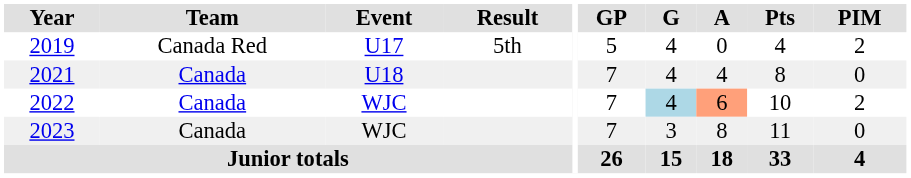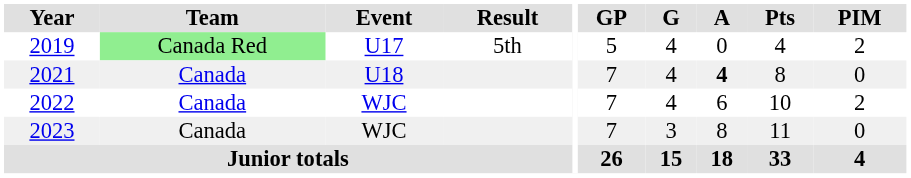(212, 46) no background -> (212, 46) lightgreen background
(722, 74) normal -> (722, 74) bold
(671, 102) lightblue background -> (671, 102) no background
(722, 102) lightsalmon background -> (722, 102) no background
